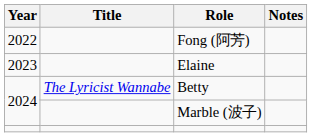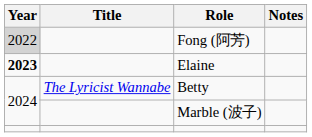(22, 40) no background -> (22, 40) lightgrey background
(22, 64) normal -> (22, 64) bold
